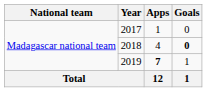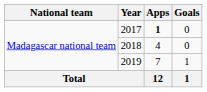(158, 29) normal -> (158, 29) bold
(187, 45) bold -> (187, 45) normal
(158, 62) bold -> (158, 62) normal
